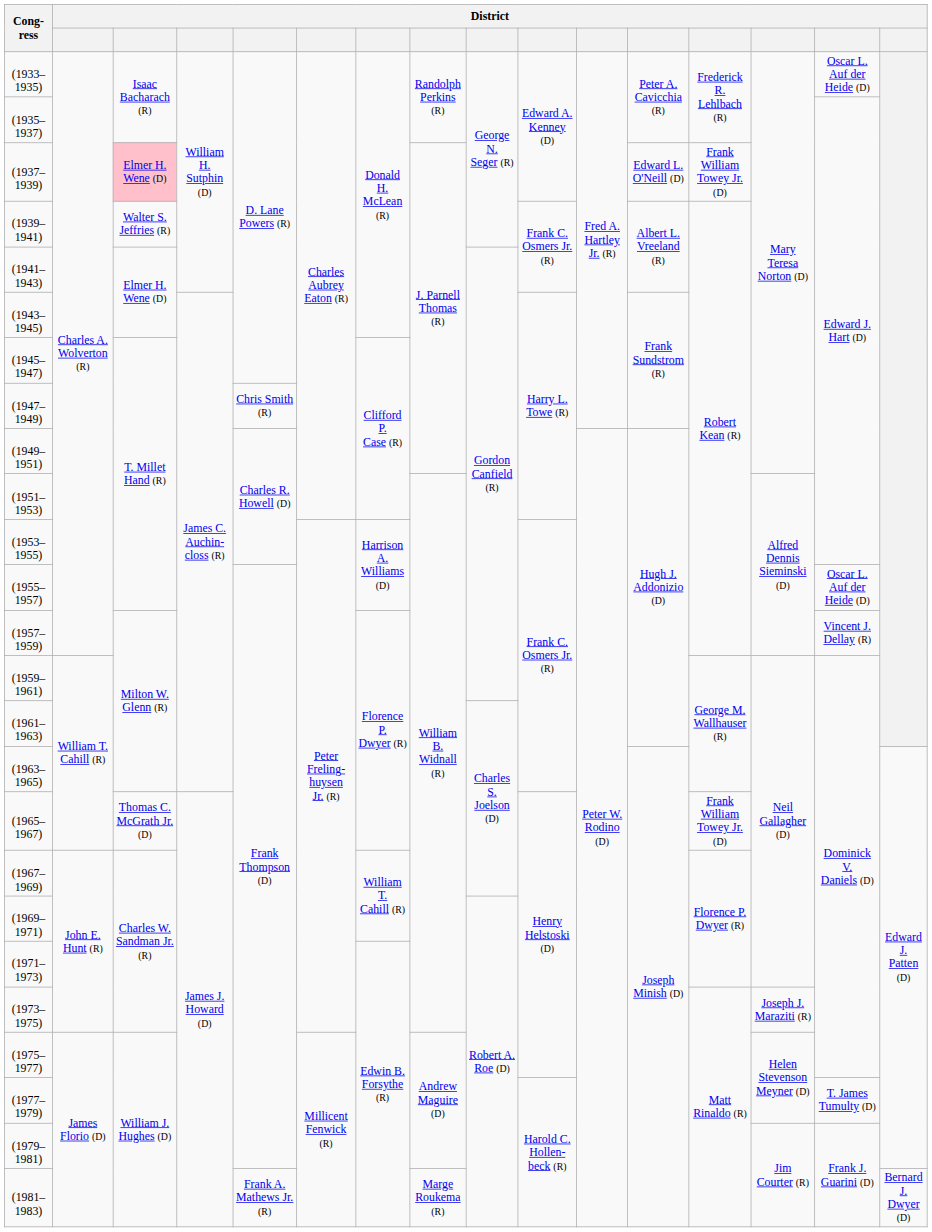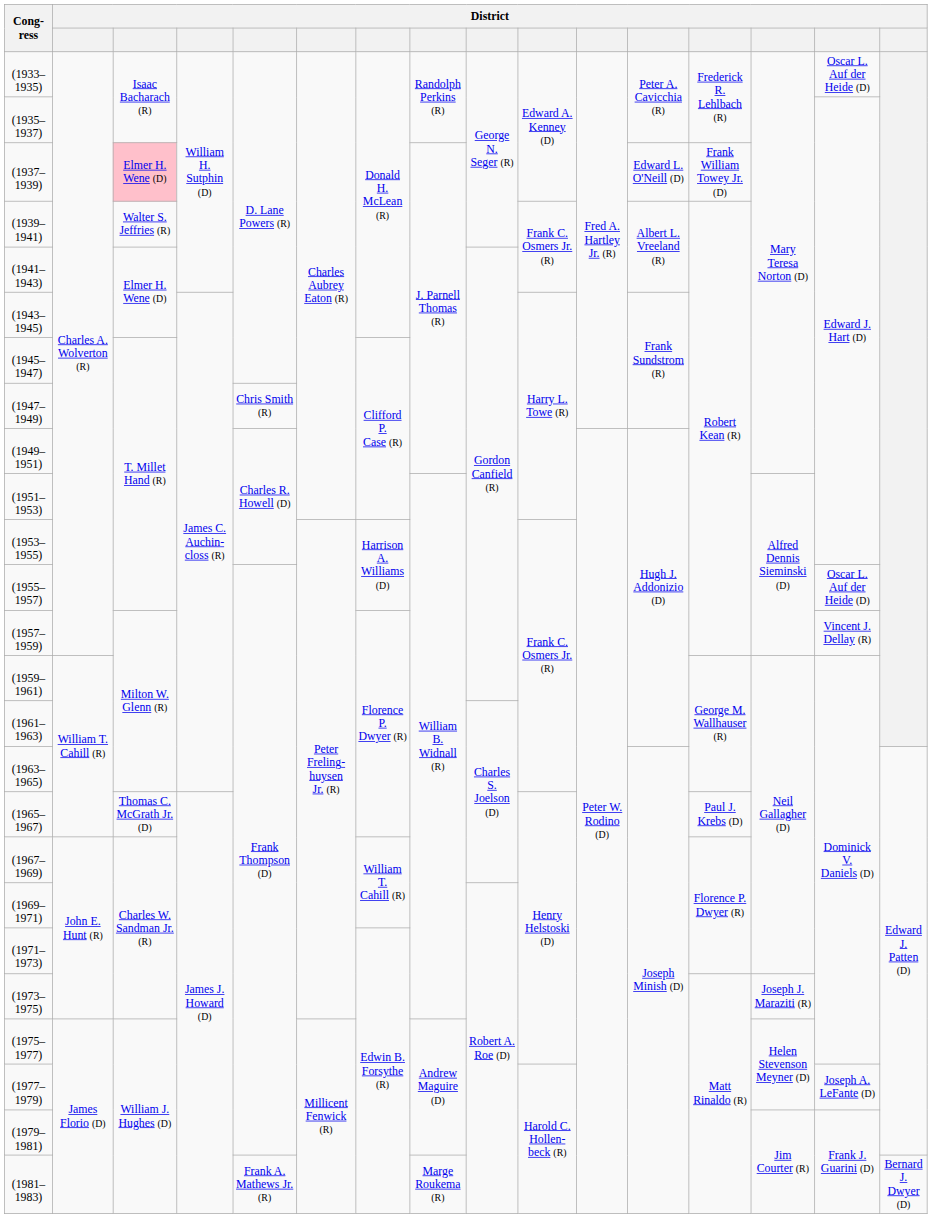(720, 821) Frank William Towey Jr. (D) -> (720, 814) Paul J. Krebs (D)
(847, 1100) T. James Tumulty (D) -> (847, 1087) Joseph A. LeFante (D)
